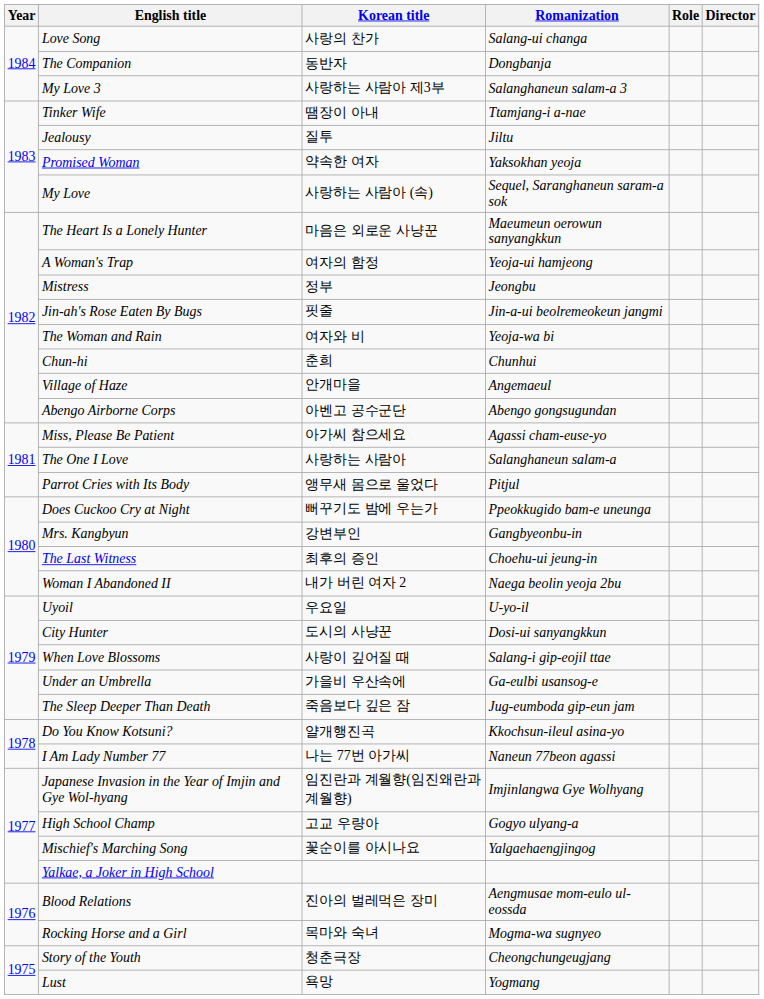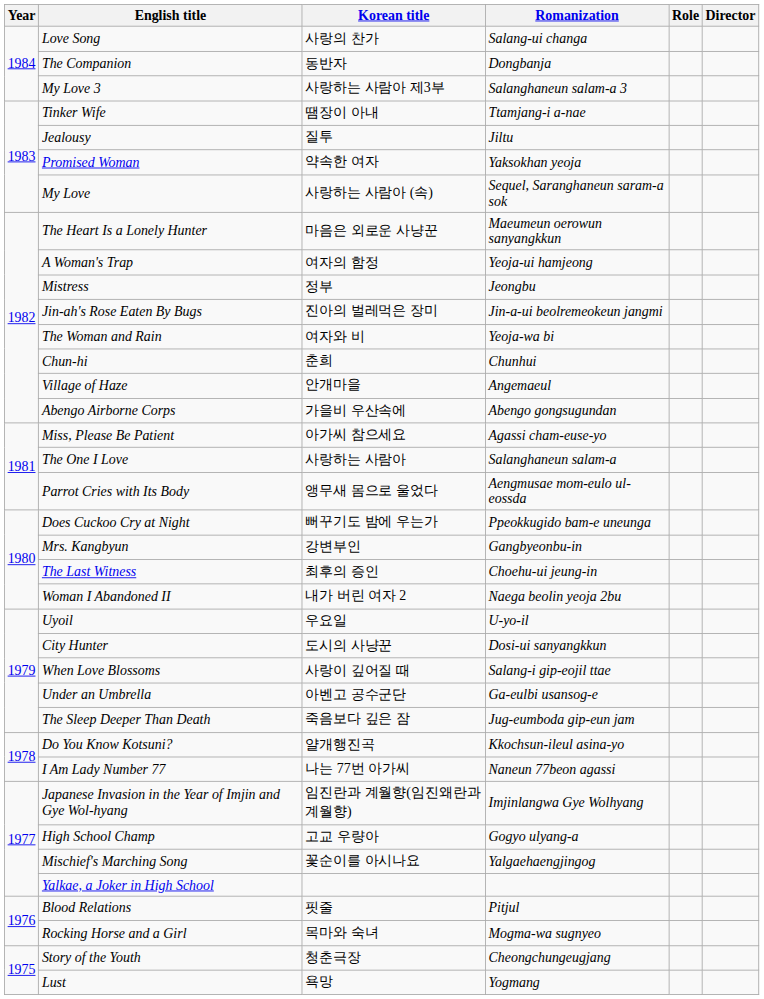(319, 311) 핏줄 -> (371, 311) 진아의 벌레먹은 장미
(356, 410) 아벤고 공수군단 -> (356, 410) 가을비 우산속에
(504, 484) Pitjul -> (560, 491) Aengmusae mom-eulo ul-eossda
(356, 681) 가을비 우산속에 -> (356, 694) 아벤고 공수군단
(371, 901) 진아의 벌레먹은 장미 -> (319, 907) 핏줄
(560, 901) Aengmusae mom-eulo ul-eossda -> (504, 908) Pitjul
